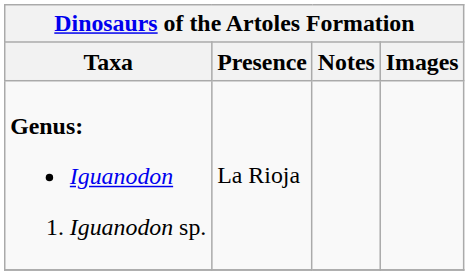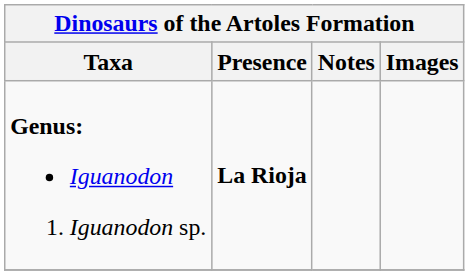(259, 175) normal -> (262, 175) bold
